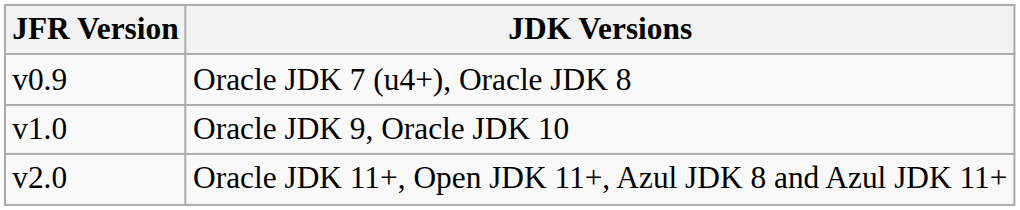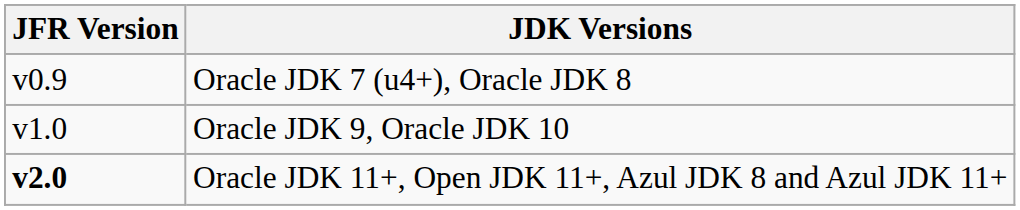(40, 178) normal -> (40, 178) bold
